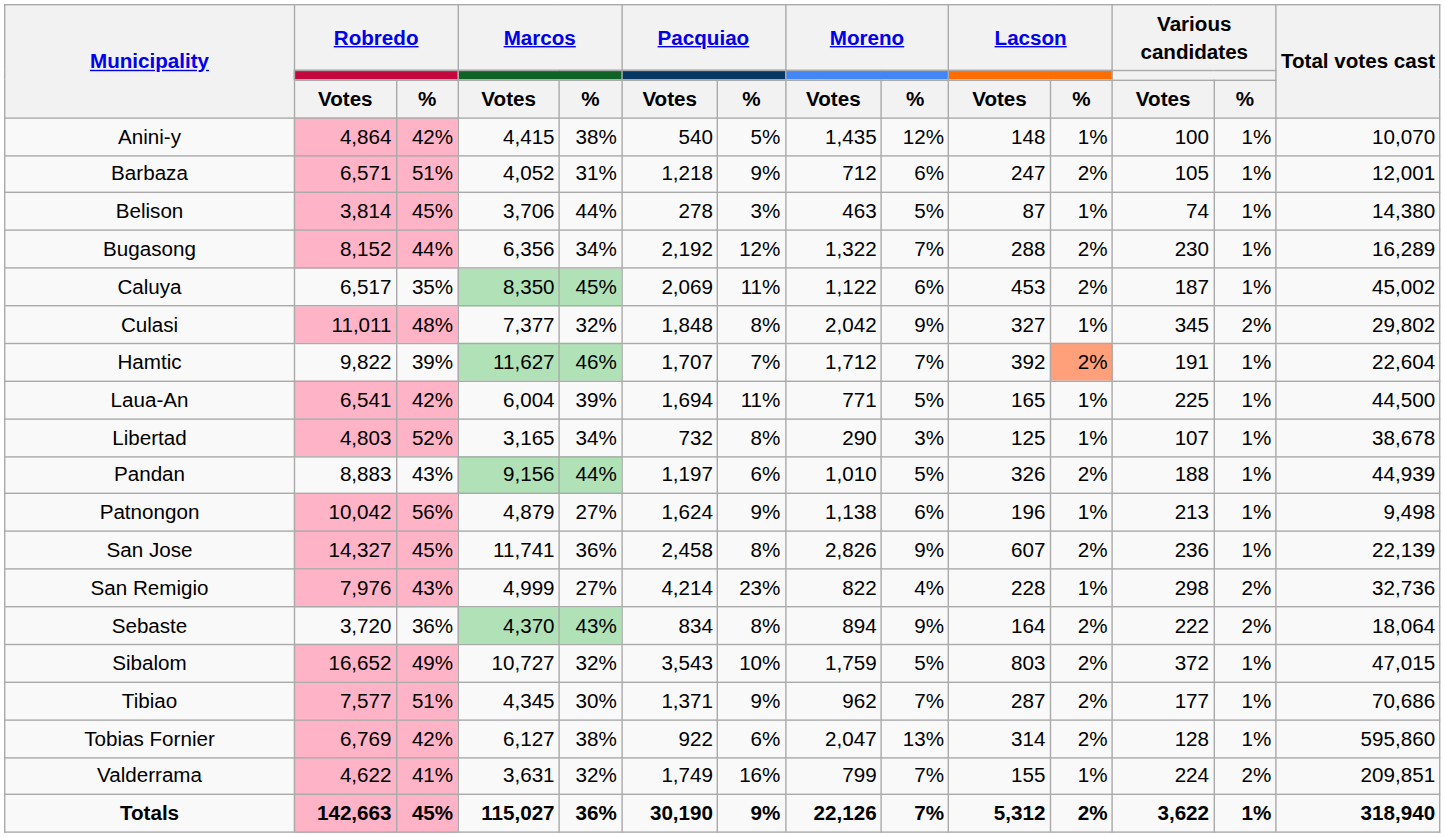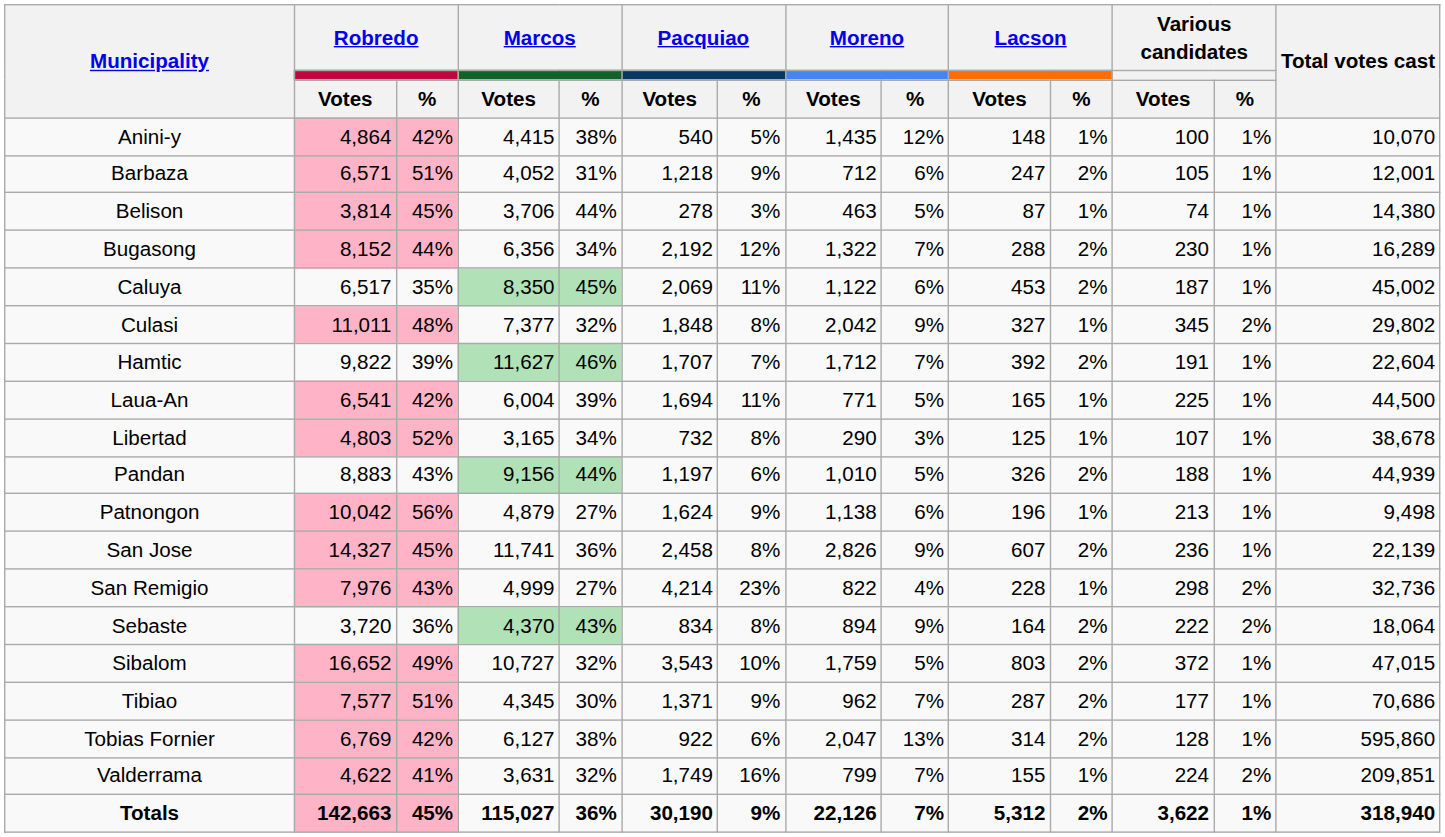(1093, 362) lightsalmon background -> (1093, 362) no background
